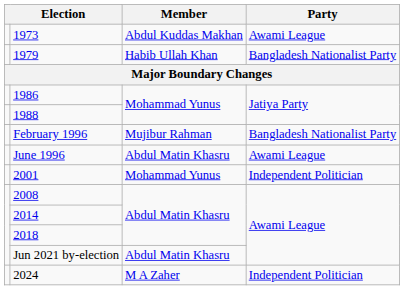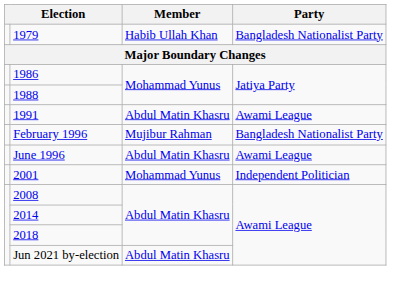- row: (26, 34)
+ row: (26, 114)
- row: (26, 275)
